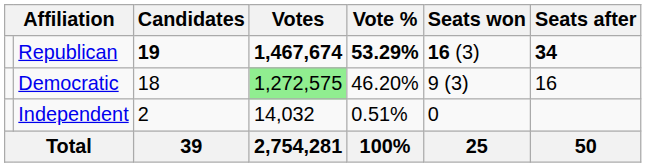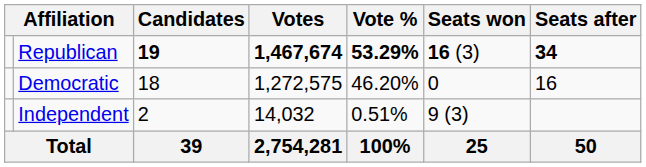(298, 83) lightgreen background -> (298, 83) no background
(448, 83) 9 (3) -> (433, 83) 0
(433, 114) 0 -> (448, 114) 9 (3)
